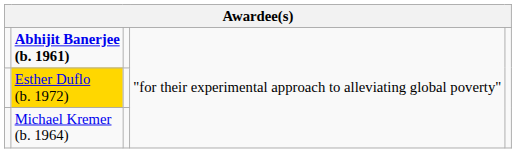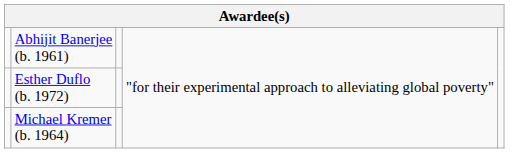(67, 47) bold -> (63, 47) normal
(52, 87) gold background -> (52, 87) no background
